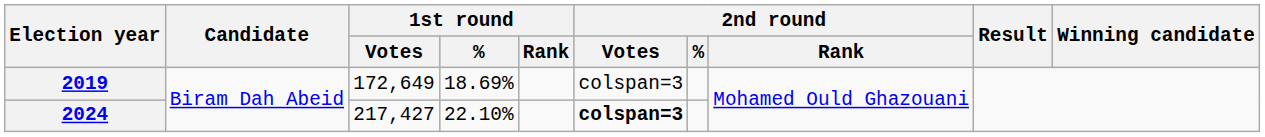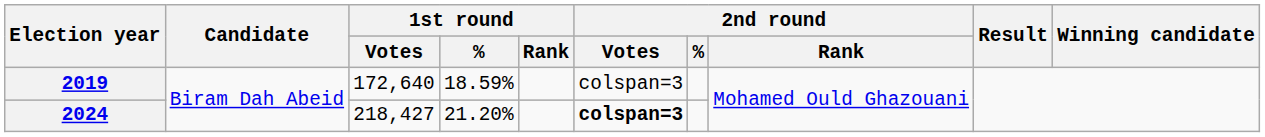(394, 84) 172,649 -> (394, 84) 172,640
(479, 84) 18.69% -> (479, 84) 18.59%
(394, 115) 217,427 -> (394, 115) 218,427
(479, 115) 22.10% -> (479, 115) 21.20%
